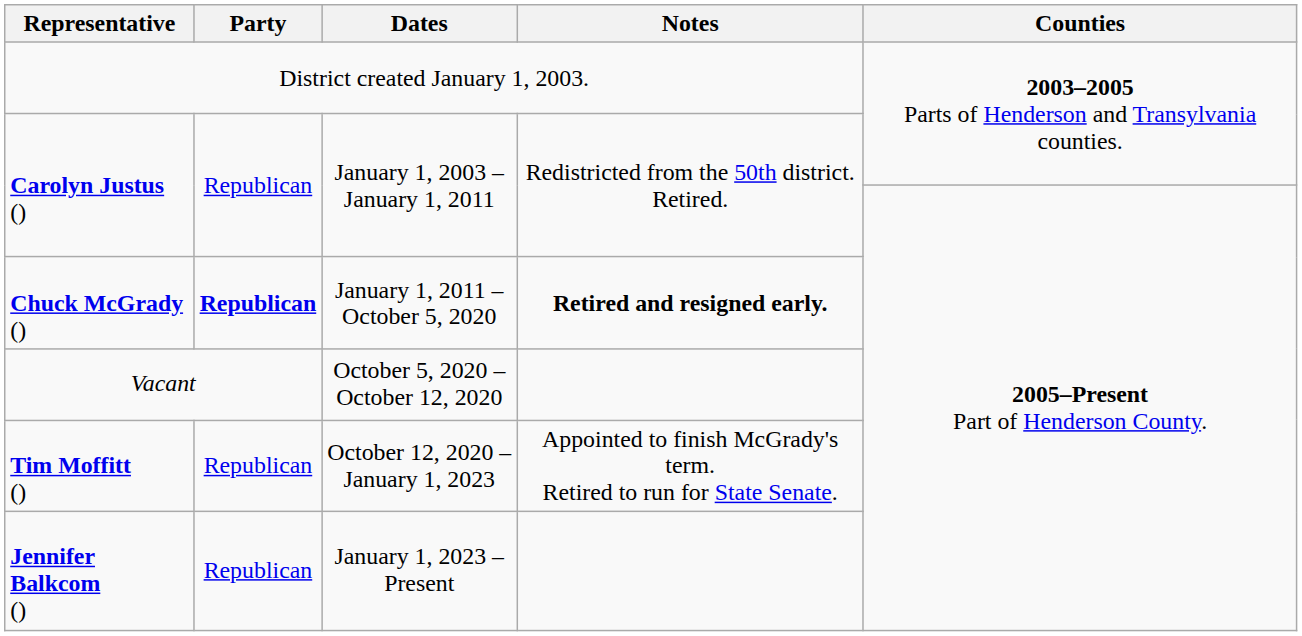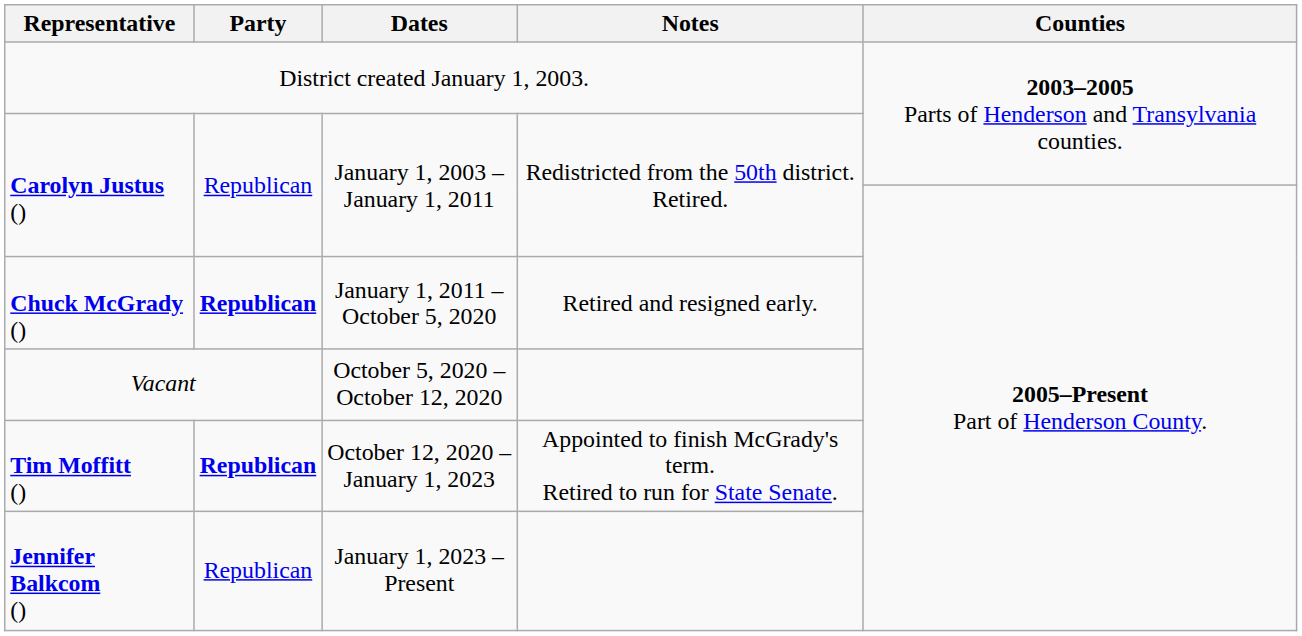(690, 302) bold -> (690, 302) normal
(258, 465) normal -> (258, 465) bold
